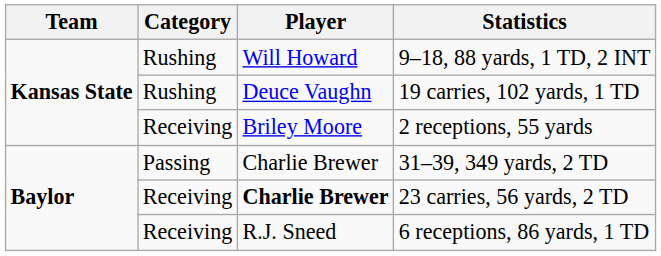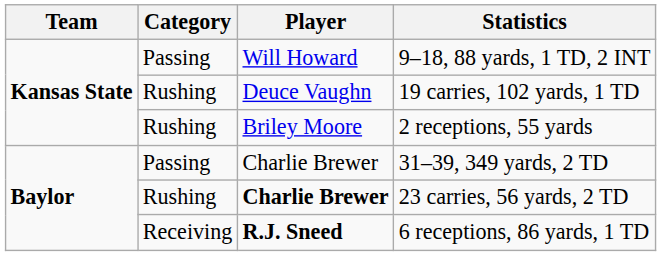(180, 57) Rushing -> (177, 57) Passing
(188, 127) Receiving -> (180, 127) Rushing
(188, 197) Receiving -> (180, 197) Rushing
(289, 232) normal -> (292, 232) bold
